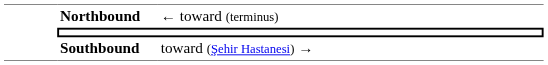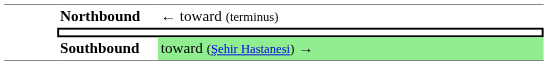(237, 48) no background -> (237, 48) lightgreen background
